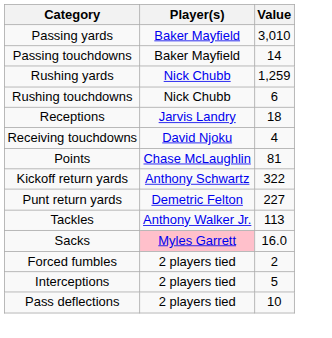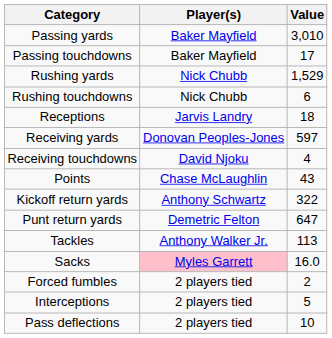(274, 55) 14 -> (307, 55) 17
(274, 76) 1,259 -> (307, 76) 1,529
+ row: (72, 138)
(274, 158) 81 -> (307, 179) 43
(274, 199) 227 -> (307, 220) 647
